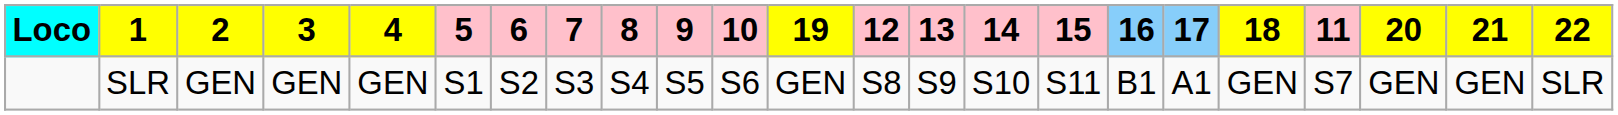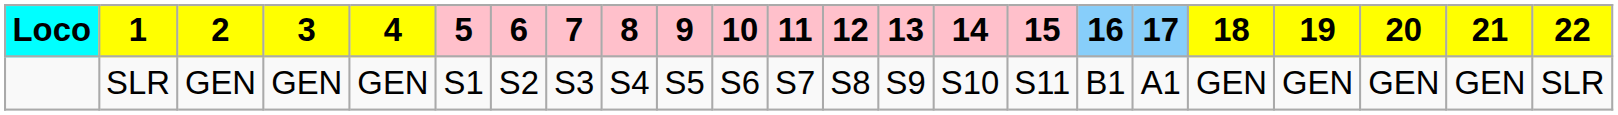columns swapped: (1333, 30) <-> (811, 30)
